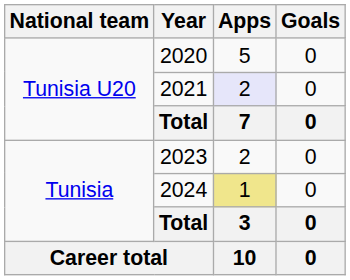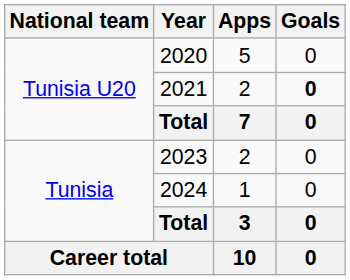(245, 88) lavender background -> (245, 88) no background
(311, 88) normal -> (311, 88) bold
(245, 190) khaki background -> (245, 190) no background
